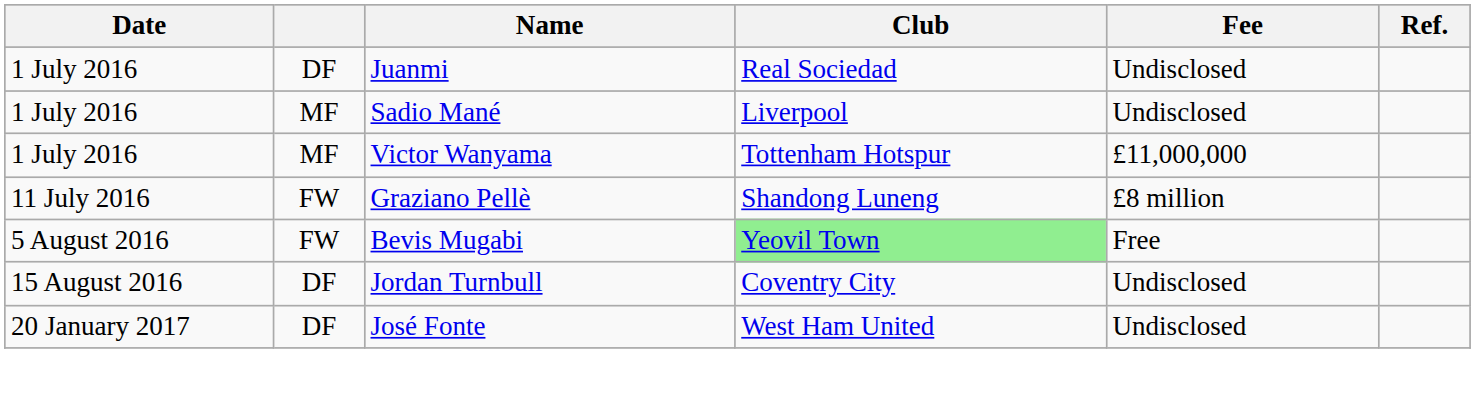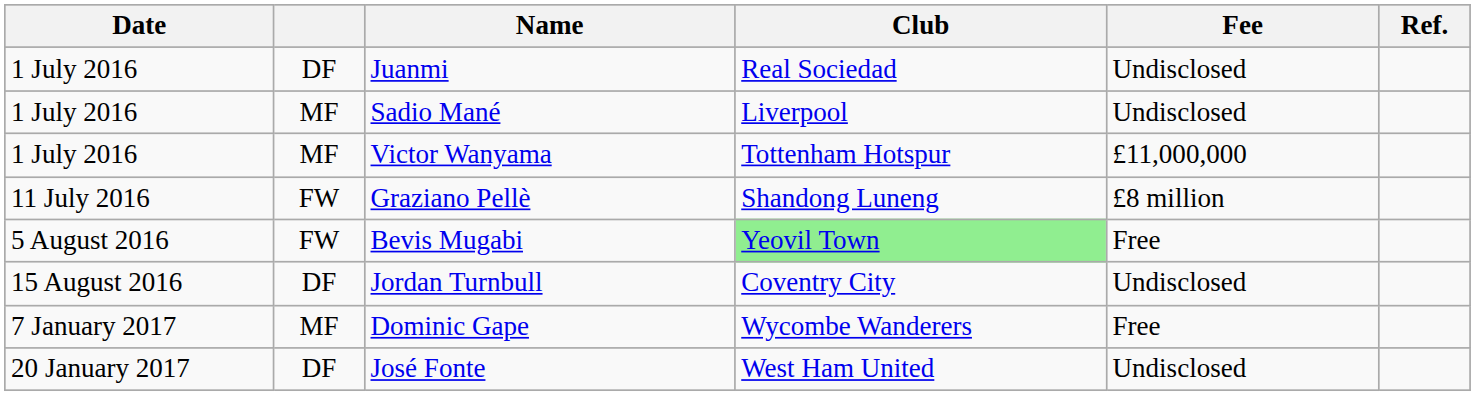+ row: (450, 326)
